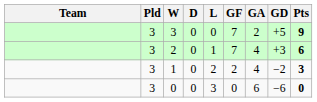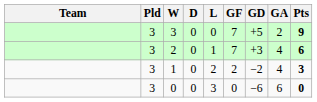columns swapped: (256, 13) <-> (279, 13)
